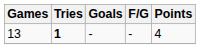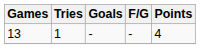(57, 33) bold -> (57, 33) normal
